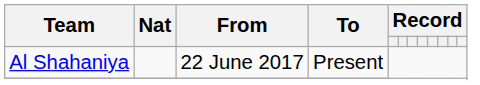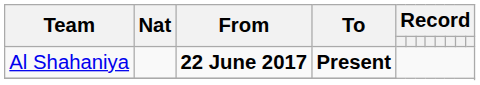(242, 62) normal -> (244, 62) bold
(348, 62) normal -> (354, 62) bold
